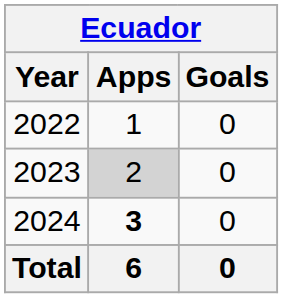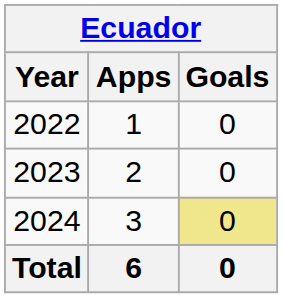(134, 172) lightgrey background -> (134, 172) no background
(134, 220) bold -> (134, 220) normal
(227, 220) no background -> (227, 220) khaki background
